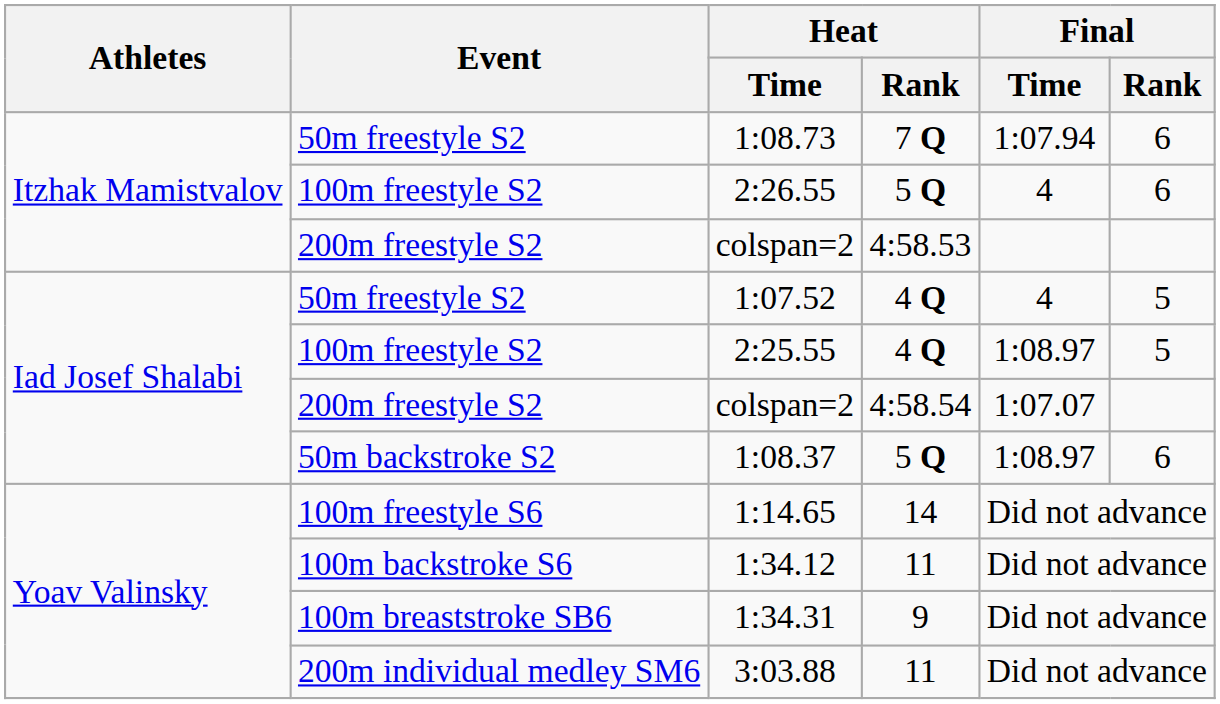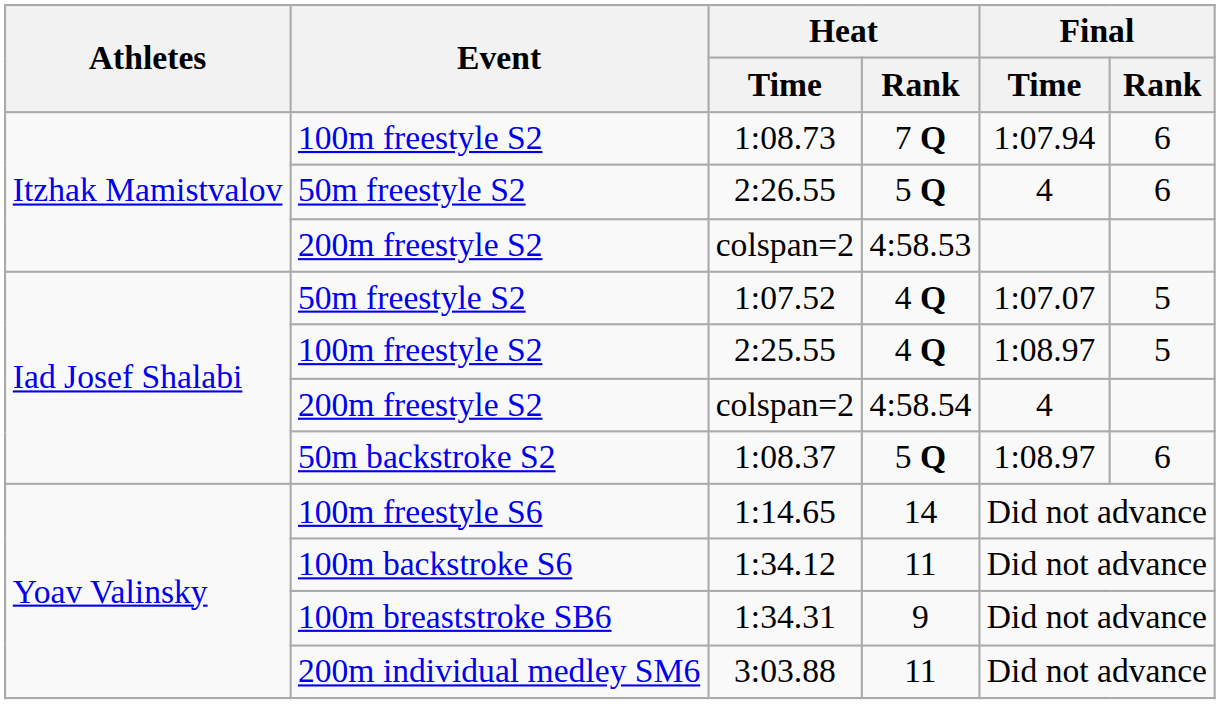(412, 137) 50m freestyle S2 -> (420, 137) 100m freestyle S2
(420, 191) 100m freestyle S2 -> (412, 191) 50m freestyle S2
(1044, 297) 4 -> (1045, 297) 1:07.07
(1045, 404) 1:07.07 -> (1044, 404) 4
